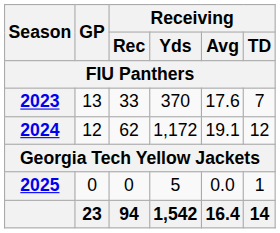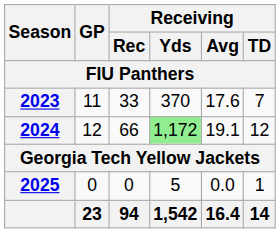(92, 102) 13 -> (92, 102) 11
(129, 130) 62 -> (129, 130) 66
(175, 130) no background -> (175, 130) lightgreen background
